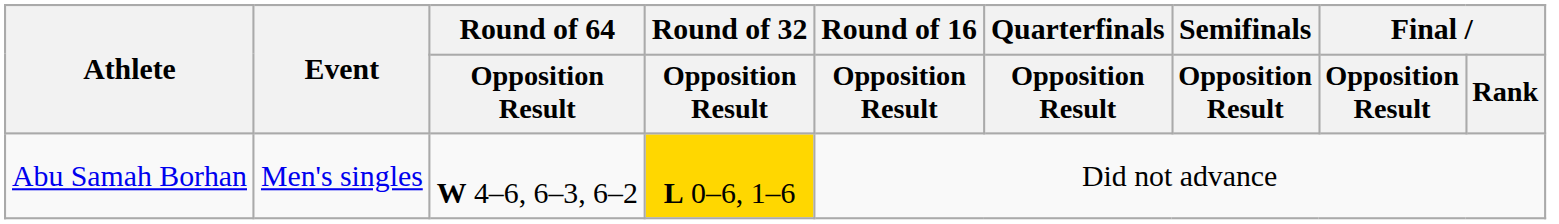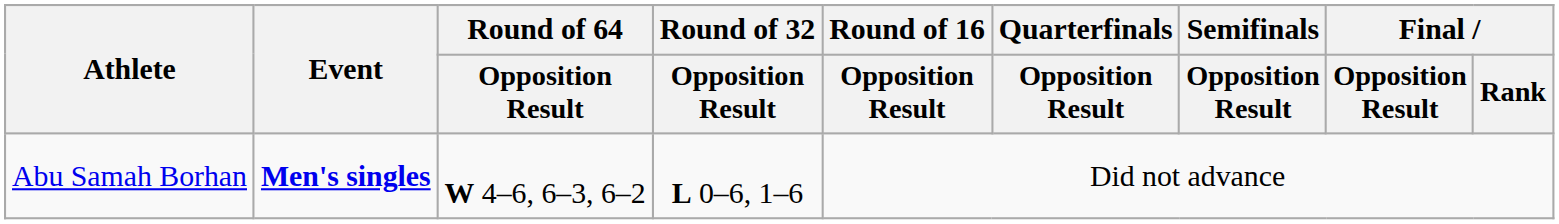(342, 175) normal -> (346, 175) bold
(730, 193) gold background -> (737, 193) no background
